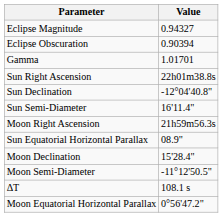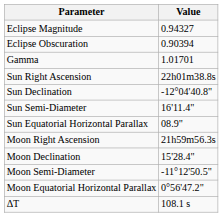rows swapped: (77, 140) <-> (53, 124)
rows swapped: (82, 204) <-> (13, 188)
